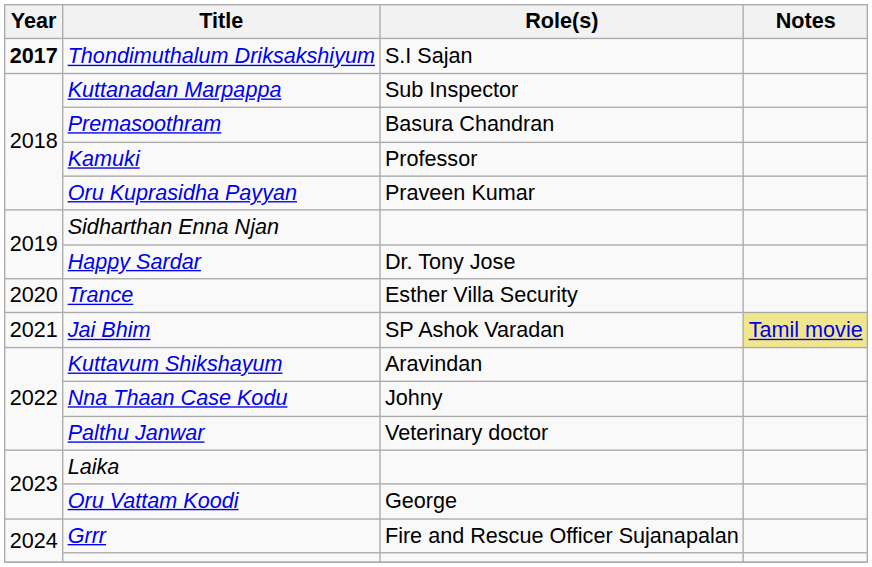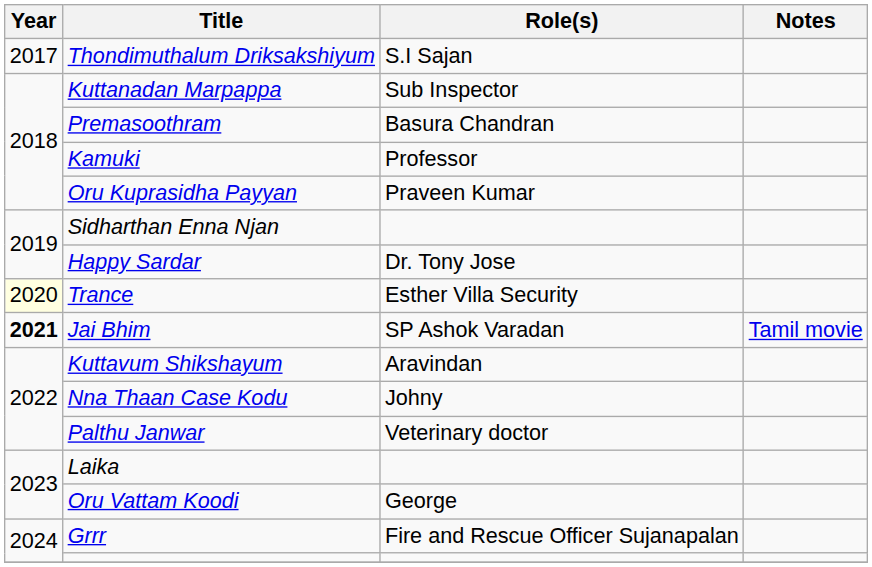(34, 55) bold -> (34, 55) normal
(34, 295) no background -> (34, 295) lightyellow background
(34, 329) normal -> (34, 329) bold
(806, 329) khaki background -> (806, 329) no background
